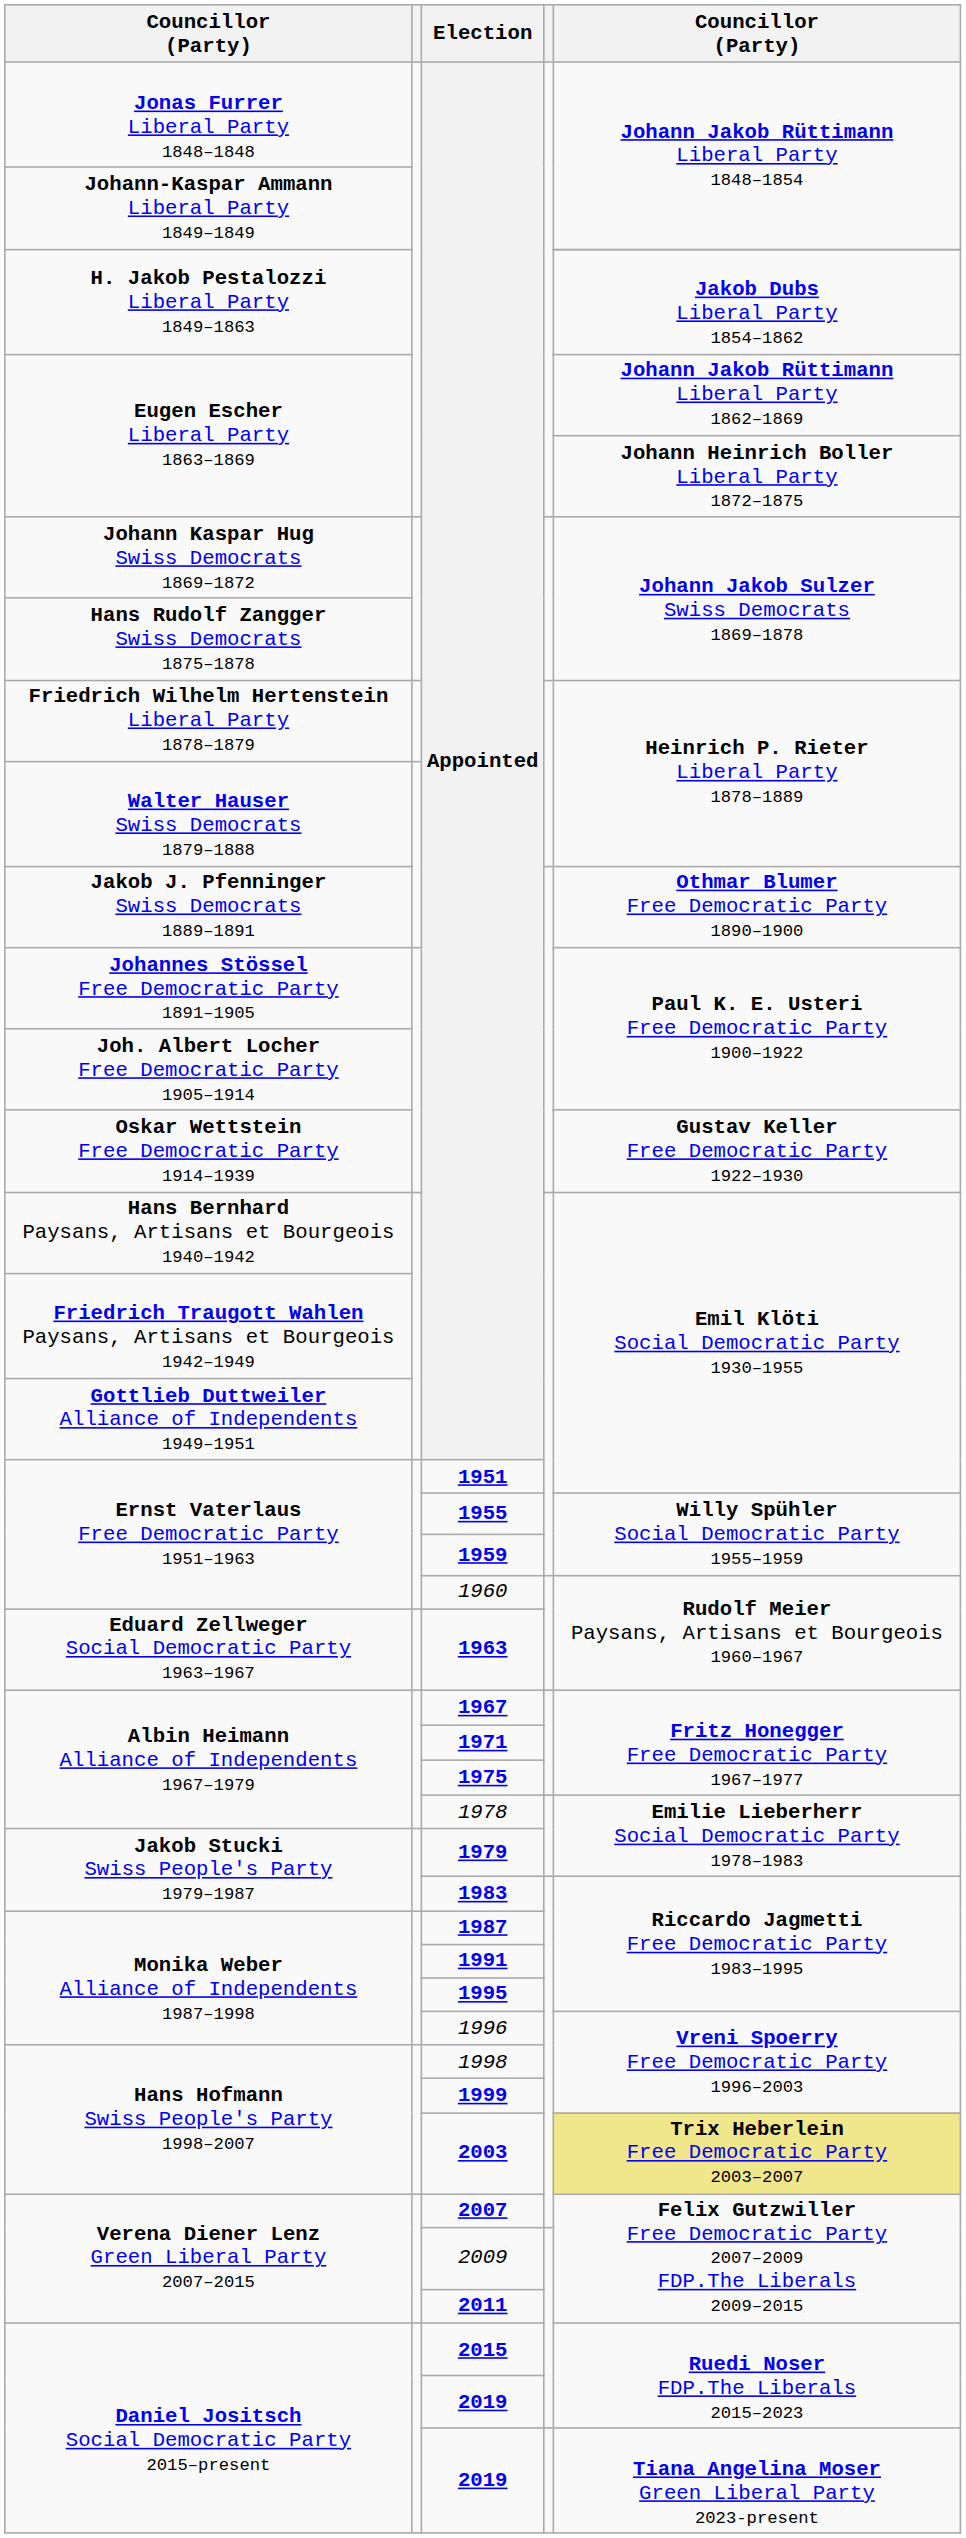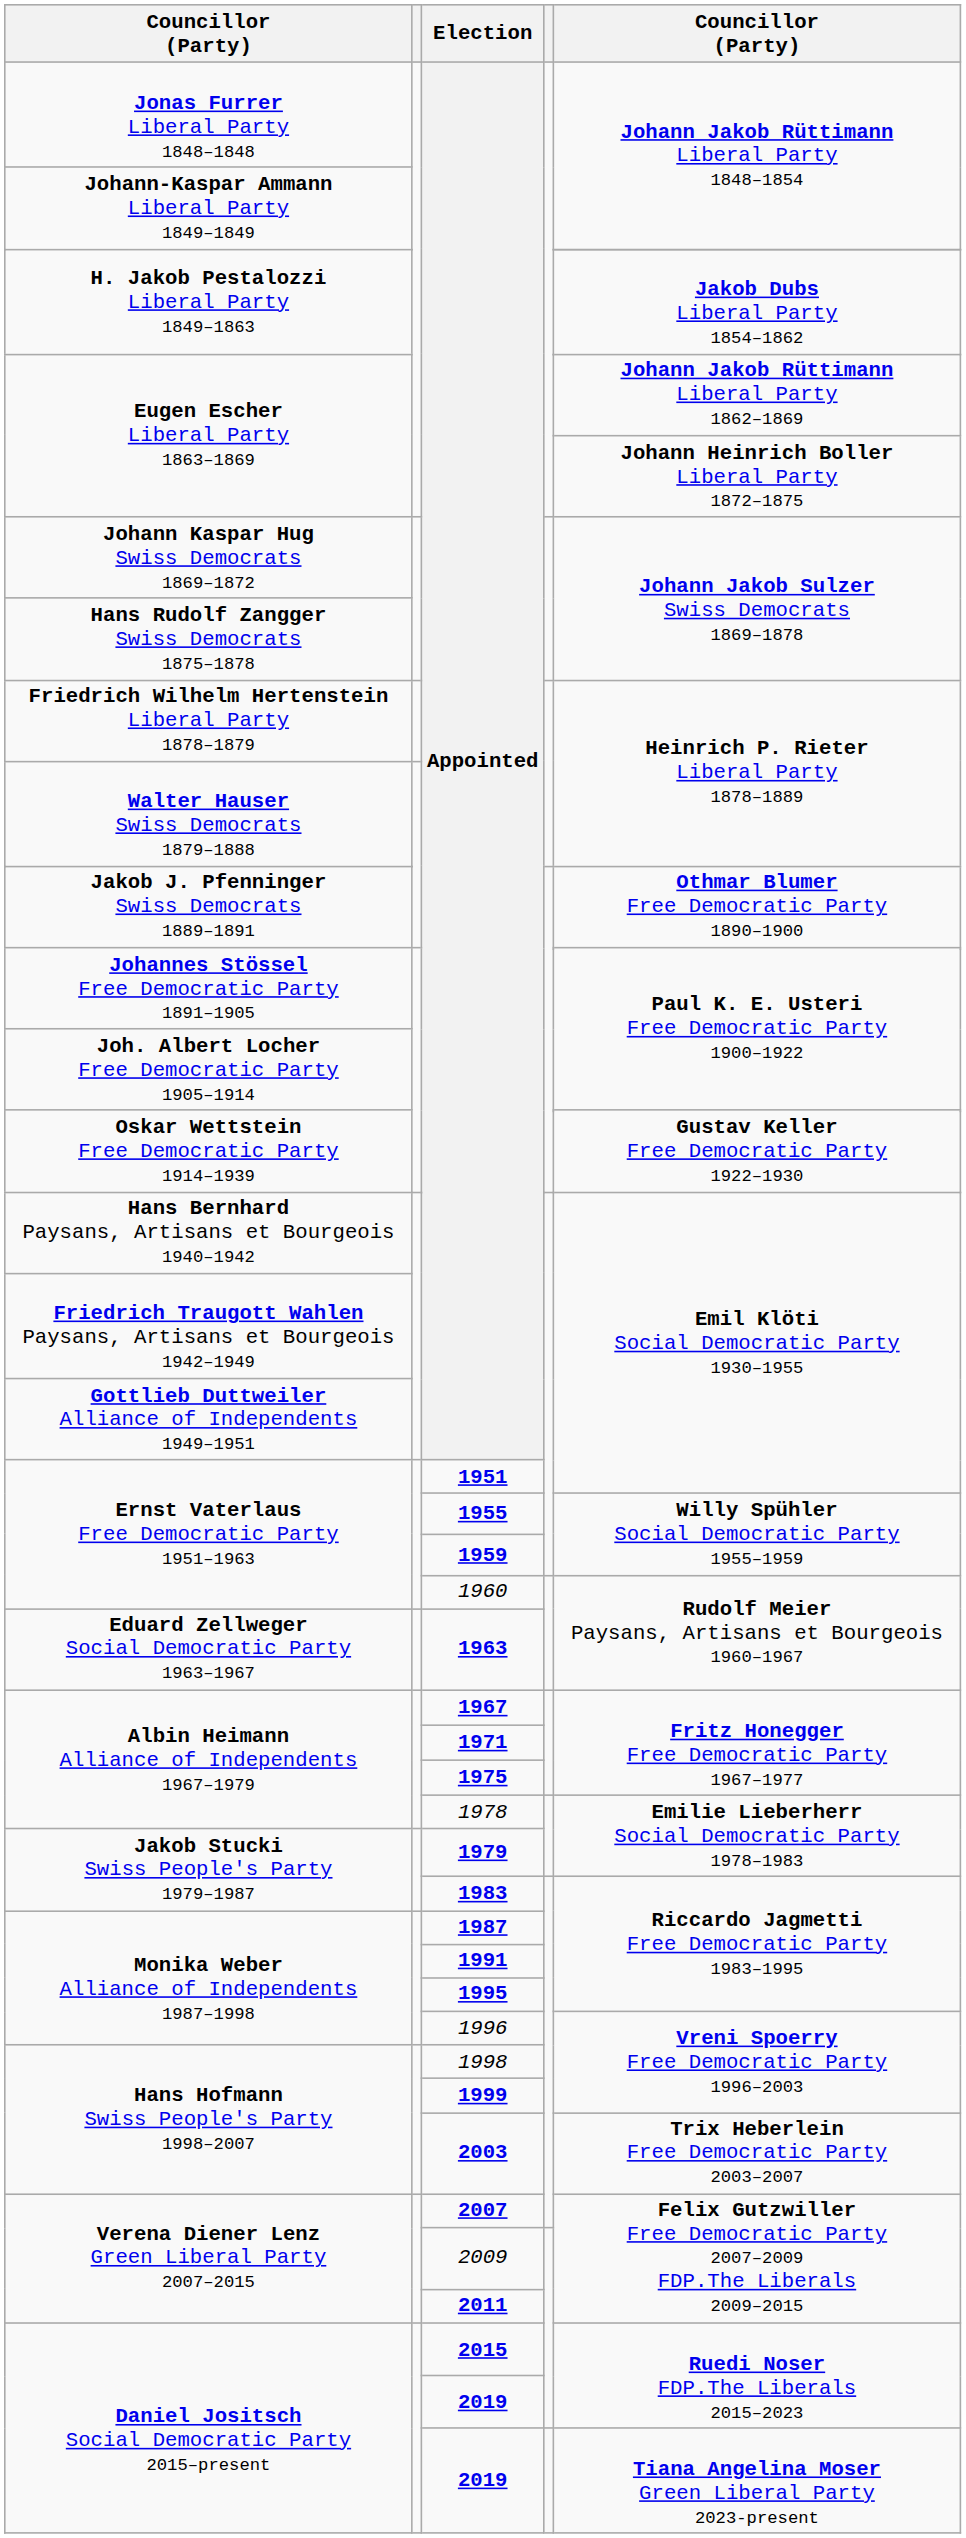(757, 2152) khaki background -> (757, 2152) no background
